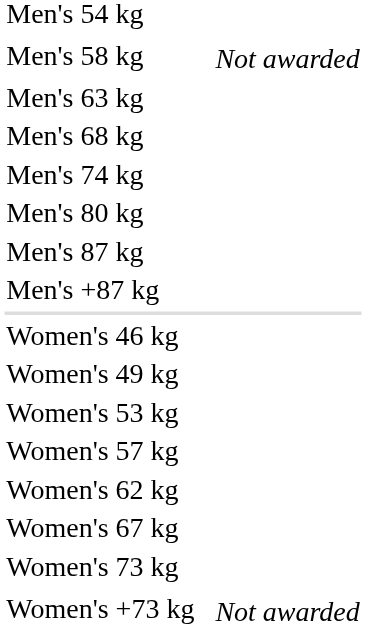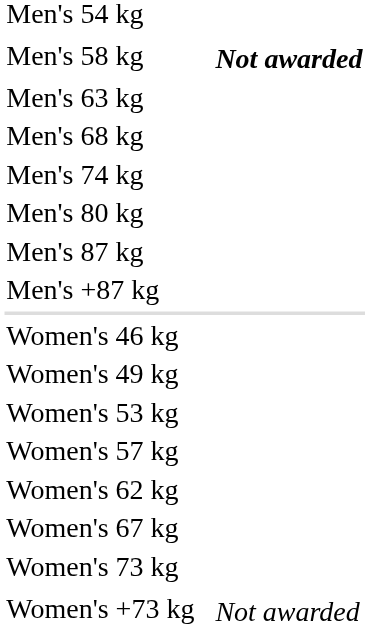(288, 59) normal -> (289, 59) bold
